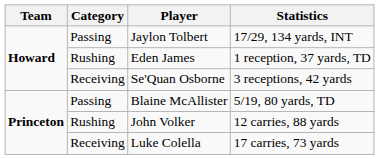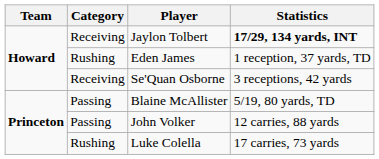(91, 36) Passing -> (97, 36) Receiving
(293, 36) normal -> (295, 36) bold
(93, 122) Rushing -> (91, 122) Passing
(97, 143) Receiving -> (93, 143) Rushing
